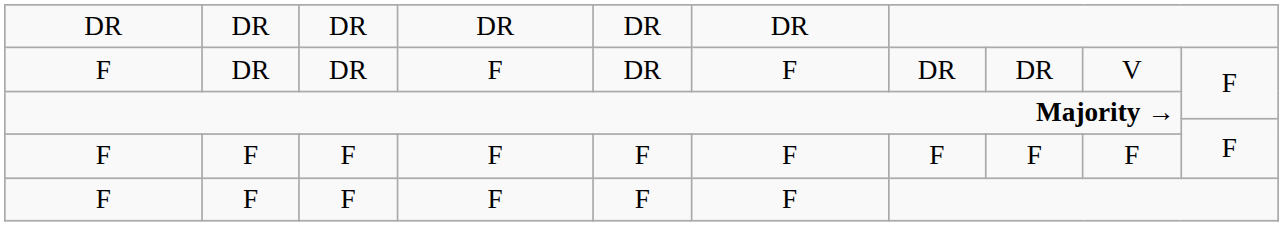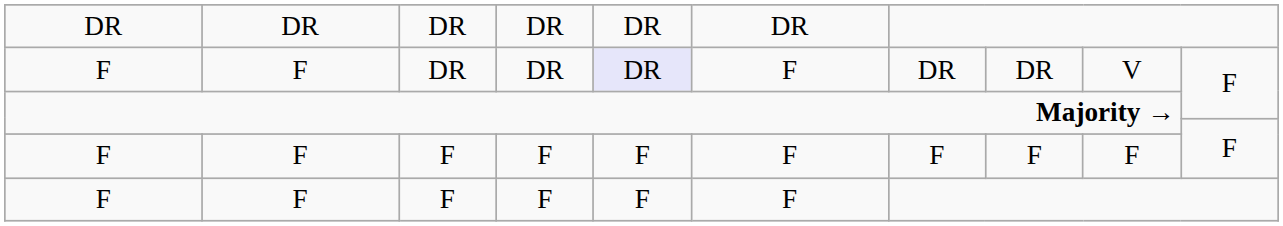(250, 69) DR -> (300, 69) F
(495, 69) F -> (545, 69) DR
(642, 69) no background -> (642, 69) lavender background
